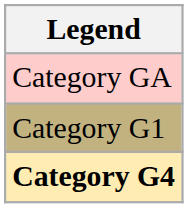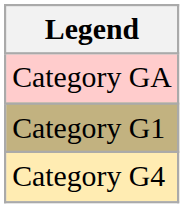(94, 176) bold -> (89, 176) normal
